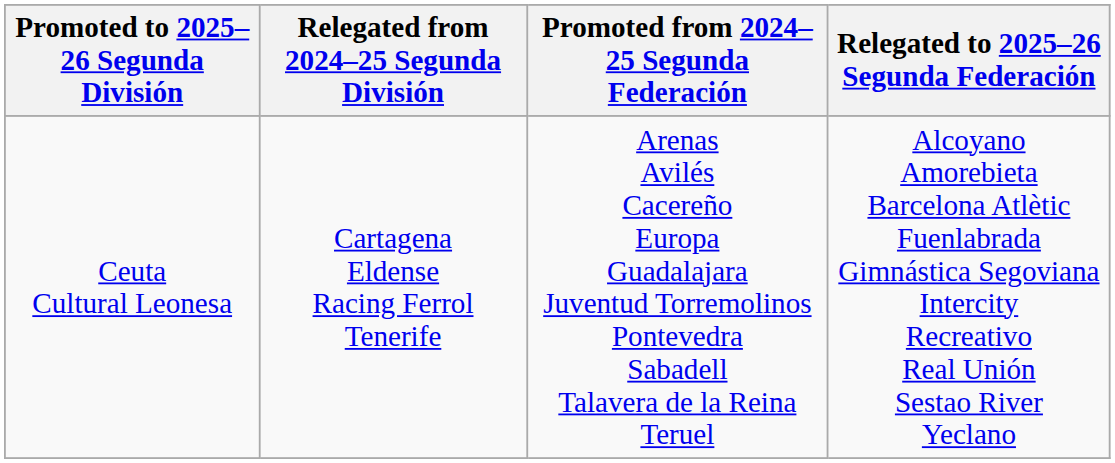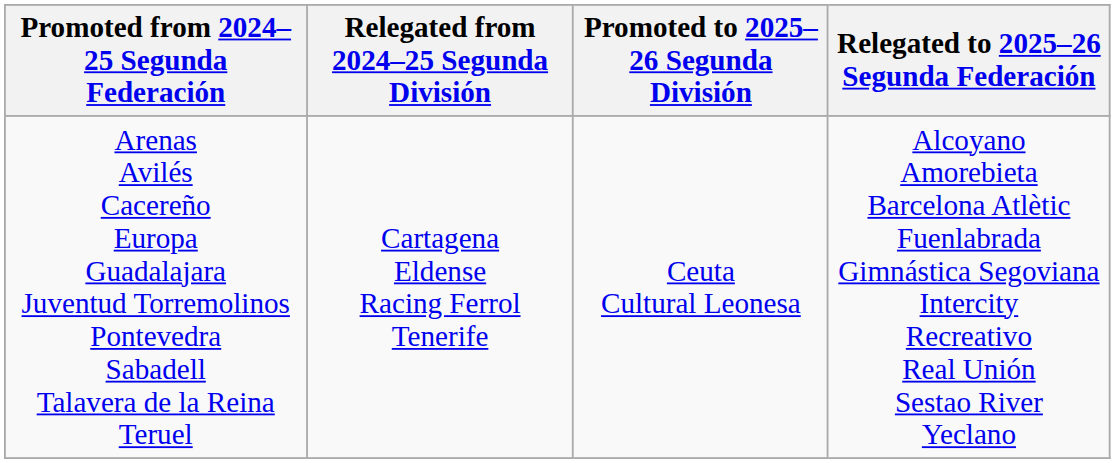columns swapped: (677, 60) <-> (132, 60)
